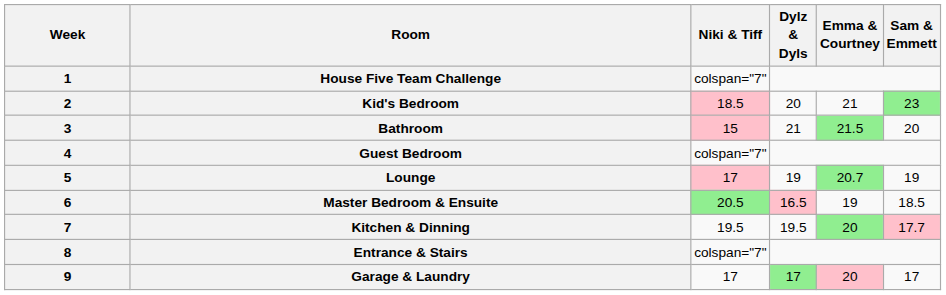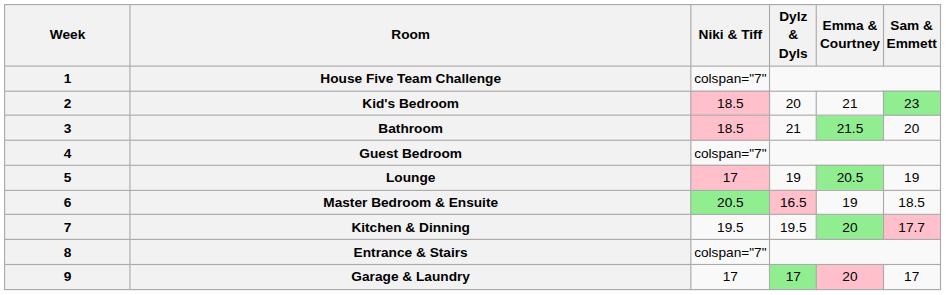(730, 128) 15 -> (730, 128) 18.5
(850, 178) 20.7 -> (850, 178) 20.5
